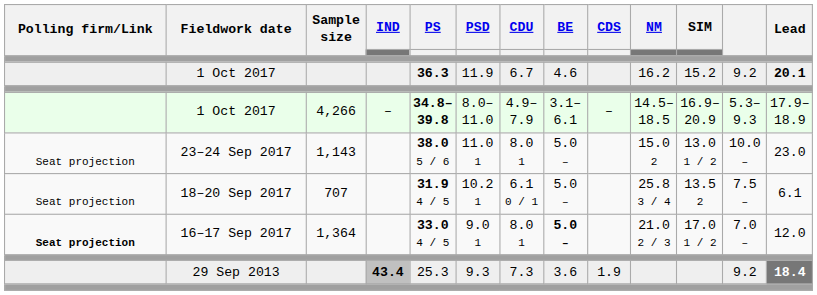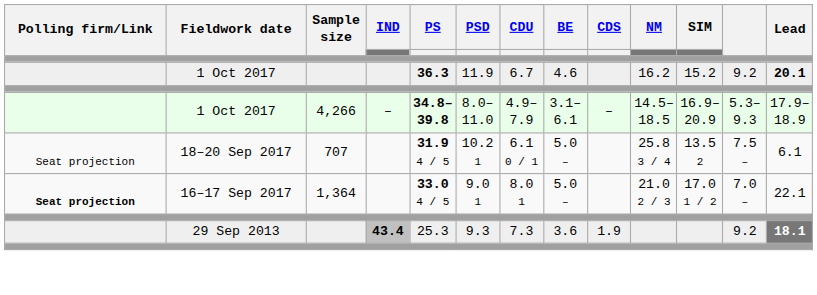- row: (236, 153)
(565, 234) bold -> (565, 193) normal
(790, 234) 12.0 -> (790, 194) 22.1
(790, 273) 18.4 -> (790, 232) 18.1
